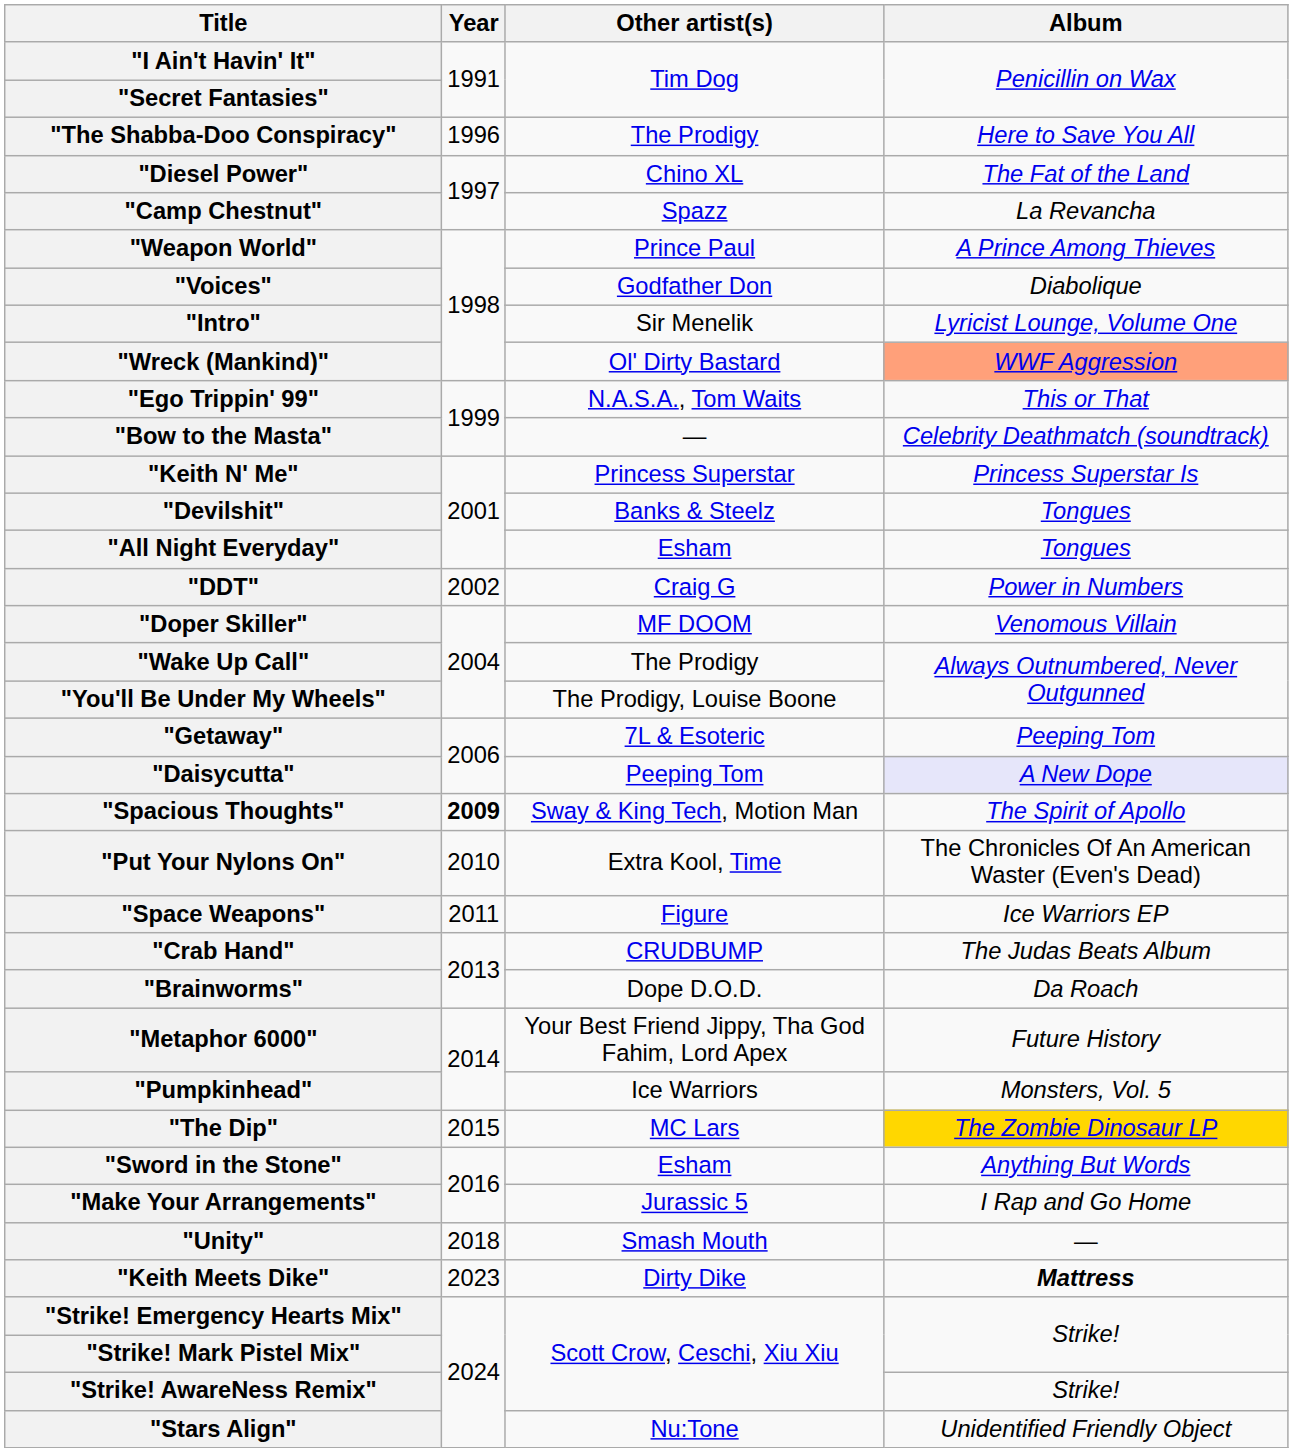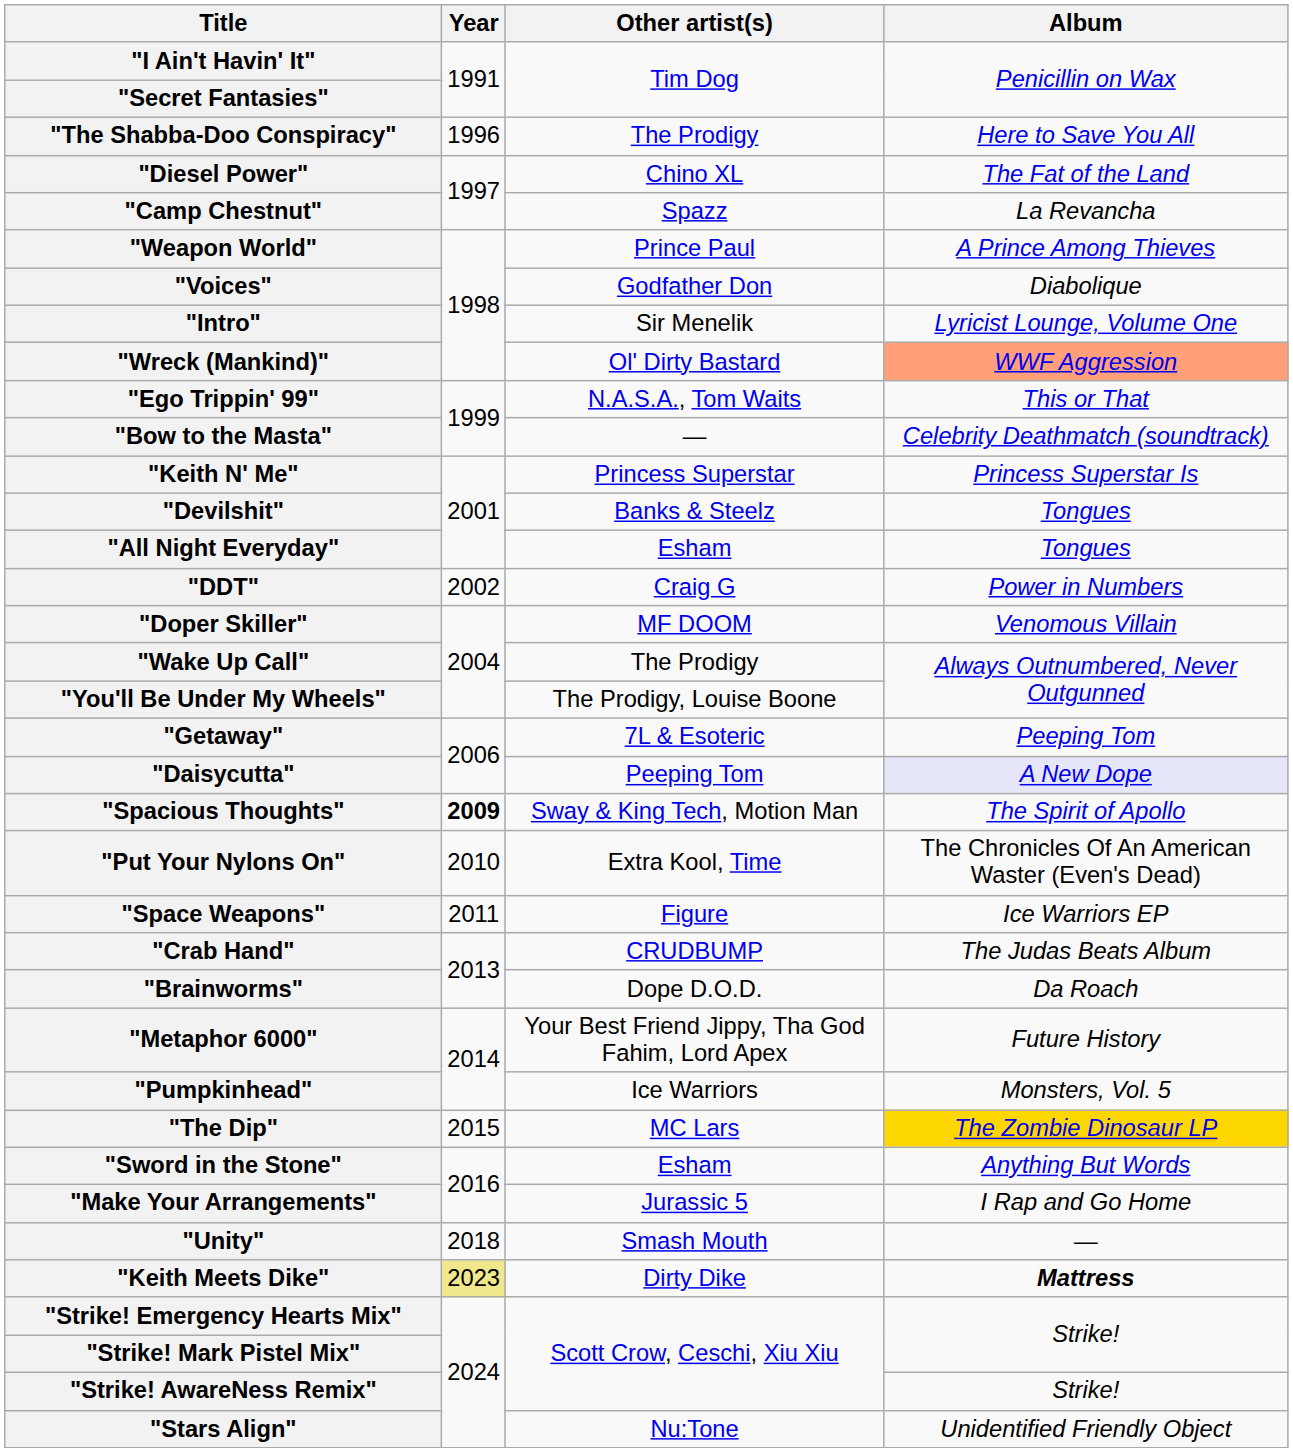(474, 1278) no background -> (474, 1278) khaki background
